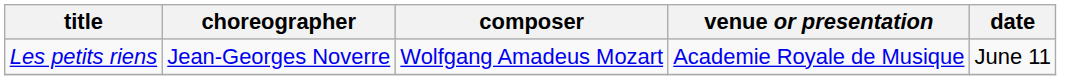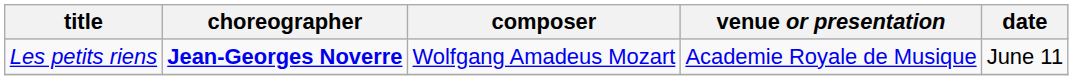(279, 56) normal -> (285, 56) bold
